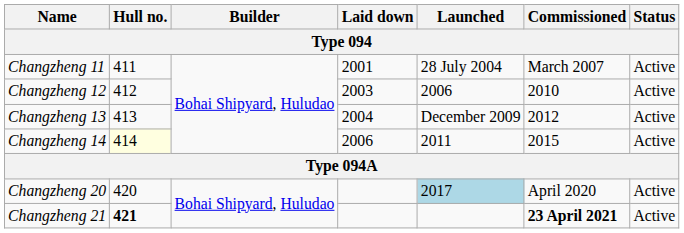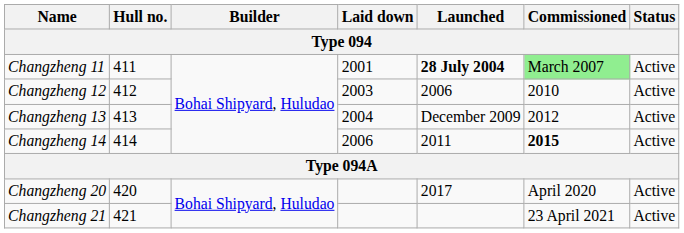(461, 66) normal -> (463, 66) bold
(566, 66) no background -> (566, 66) lightgreen background
(125, 141) lightyellow background -> (125, 141) no background
(543, 141) normal -> (543, 141) bold
(436, 191) lightblue background -> (436, 191) no background
(125, 215) bold -> (125, 215) normal
(573, 215) bold -> (571, 215) normal
